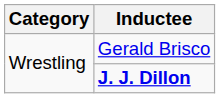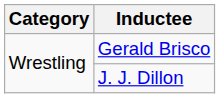(144, 78) bold -> (141, 78) normal
